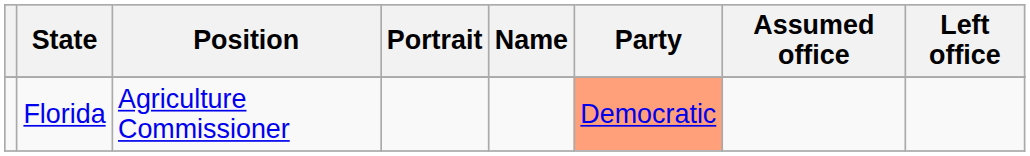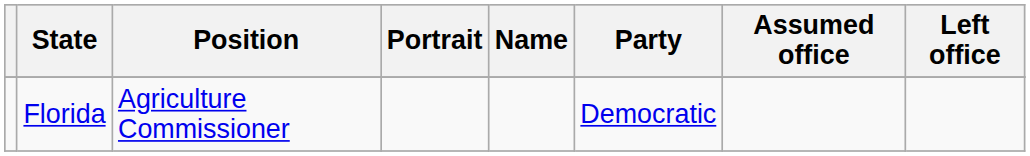(648, 113) lightsalmon background -> (648, 113) no background
